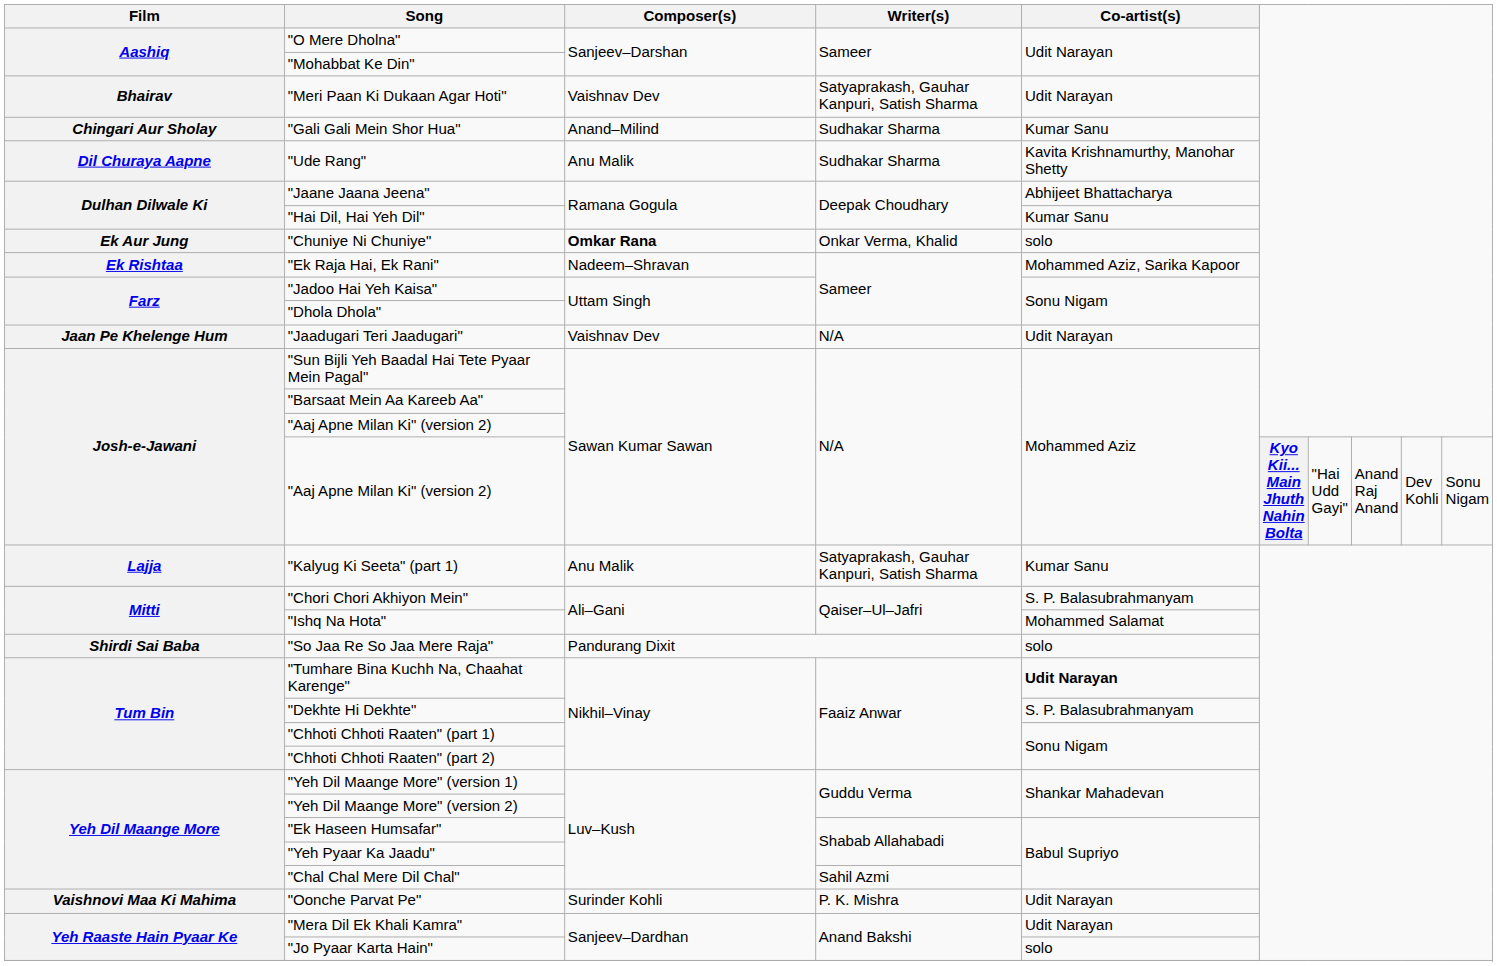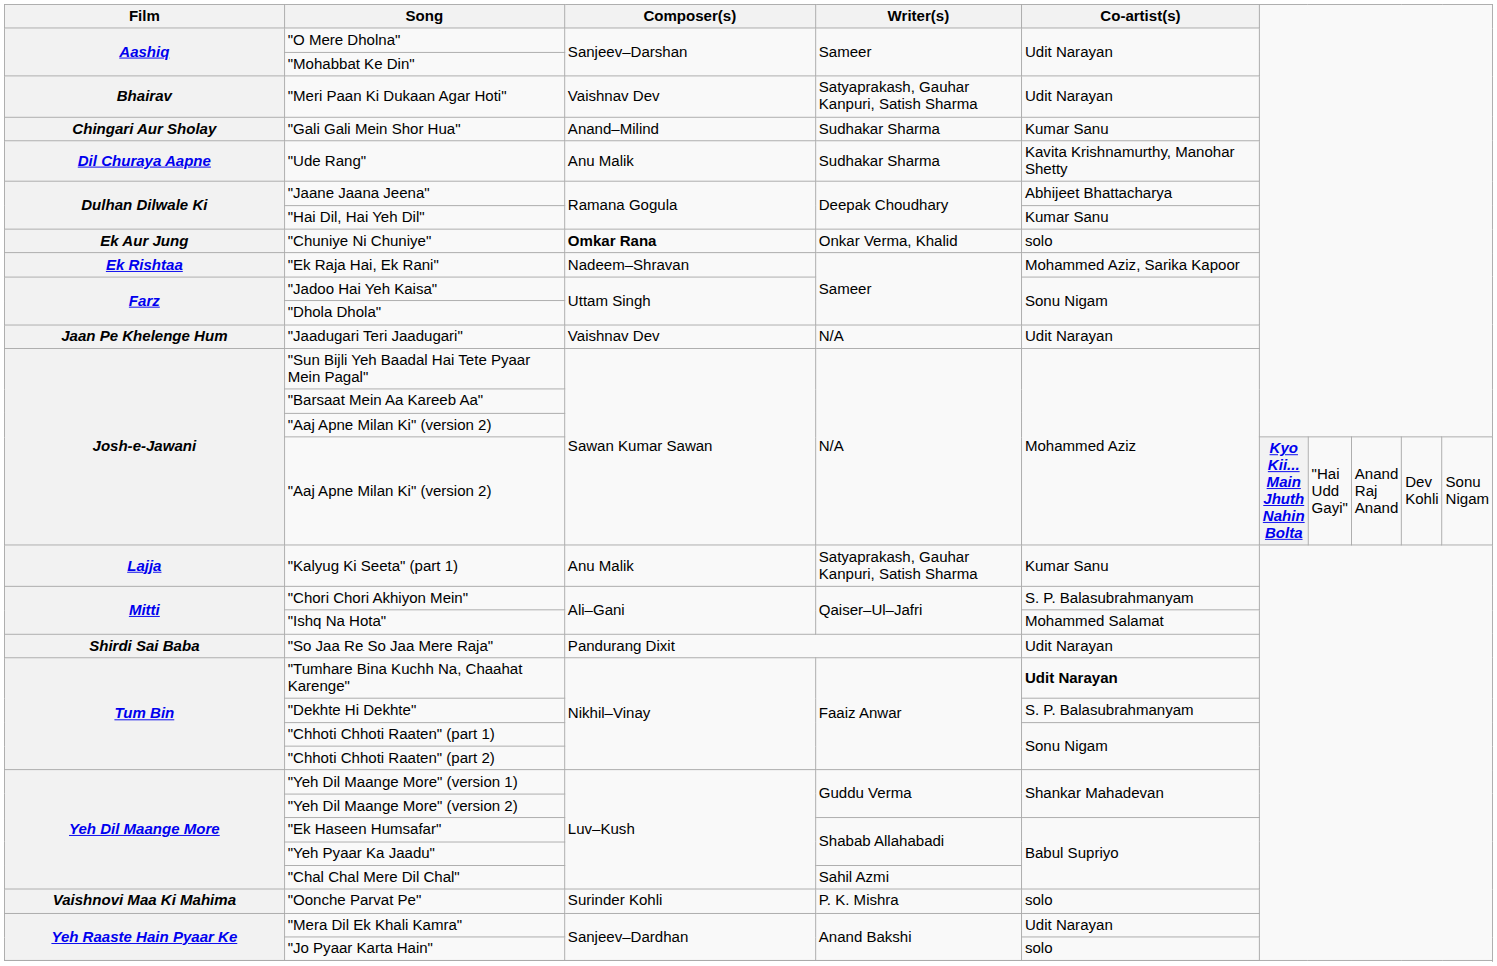(1039, 645) solo -> (1069, 645) Udit Narayan
(1069, 901) Udit Narayan -> (1039, 901) solo
